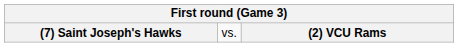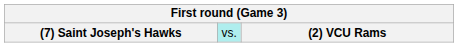(229, 32) no background -> (229, 32) paleturquoise background
